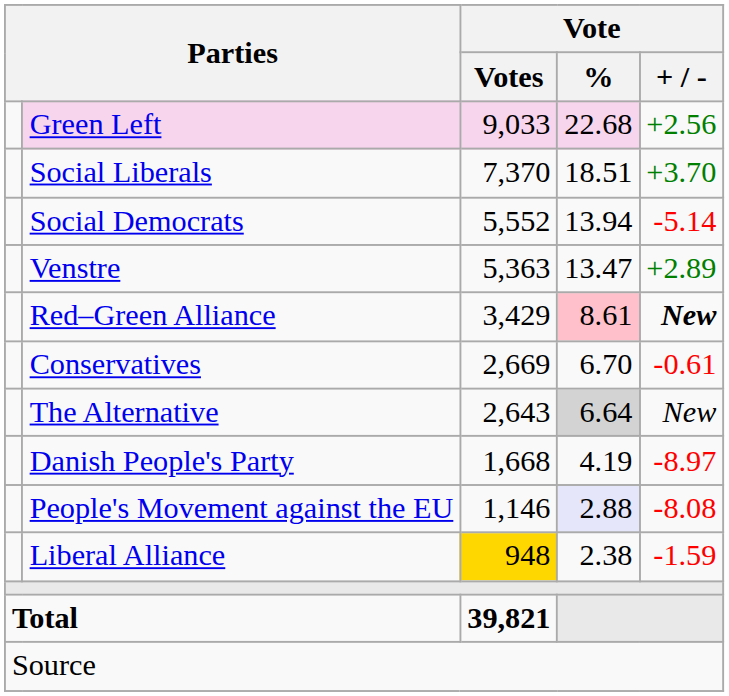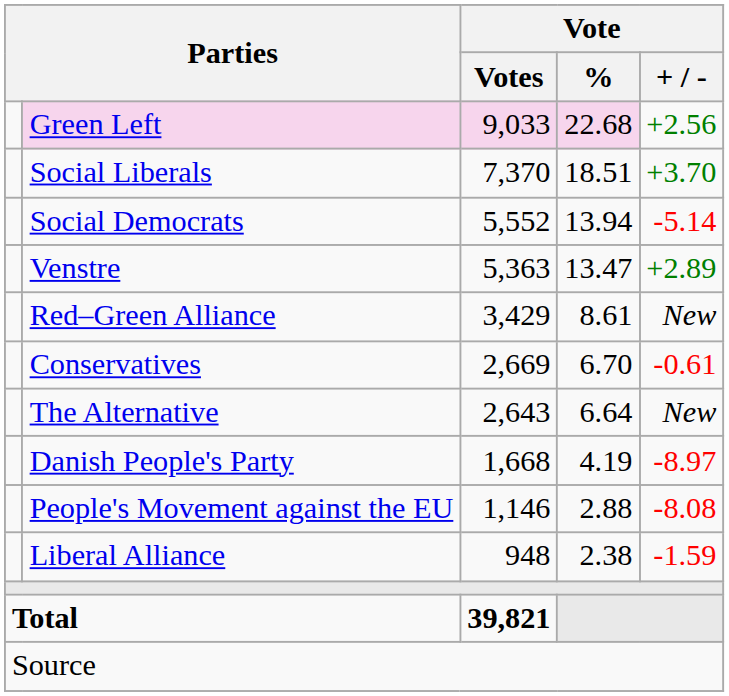(606, 316) pink background -> (606, 316) no background
(689, 316) bold -> (689, 316) normal
(606, 412) lightgrey background -> (606, 412) no background
(606, 508) lavender background -> (606, 508) no background
(528, 556) gold background -> (528, 556) no background
